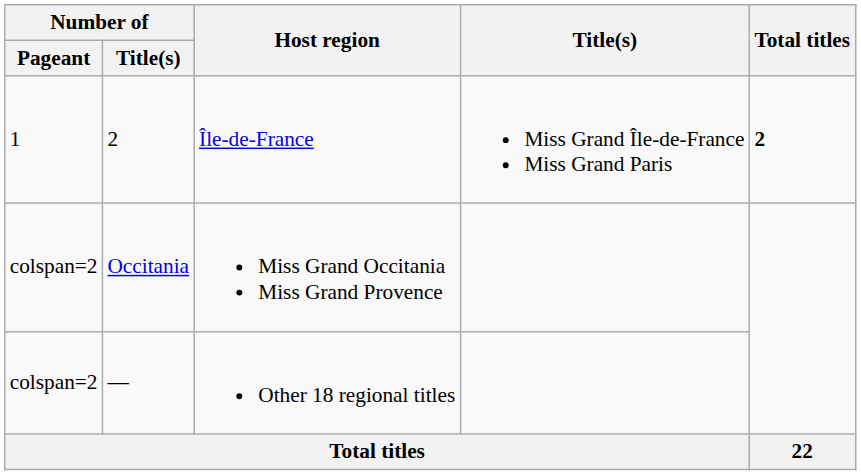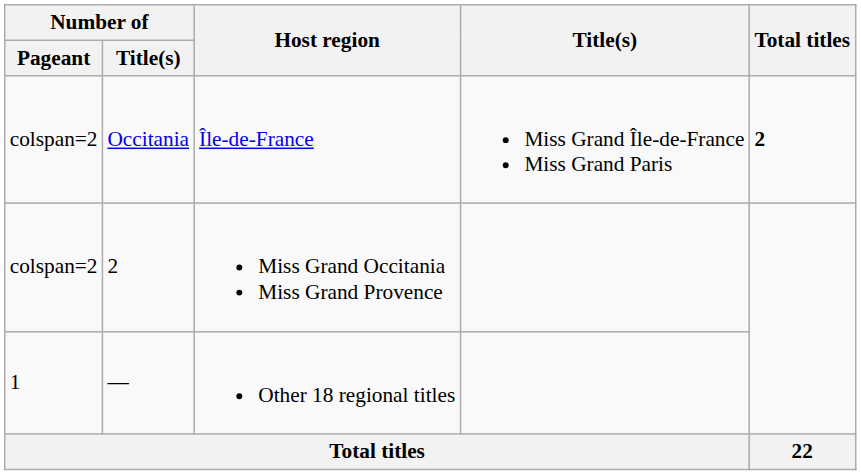(15, 139) 1 -> (54, 139) colspan=2
(113, 139) 2 -> (148, 139) Occitania
(148, 267) Occitania -> (113, 267) 2
(54, 382) colspan=2 -> (15, 382) 1
